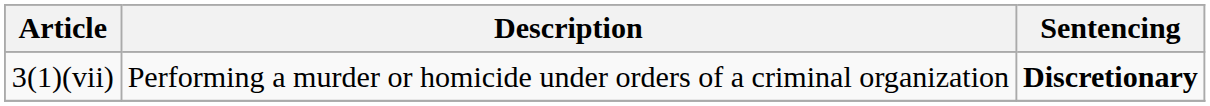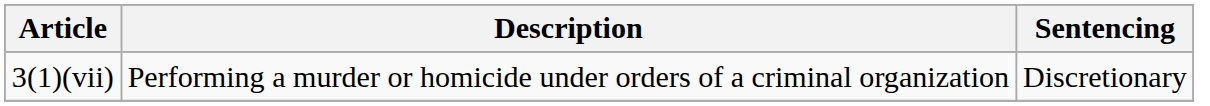(1110, 76) bold -> (1105, 76) normal
